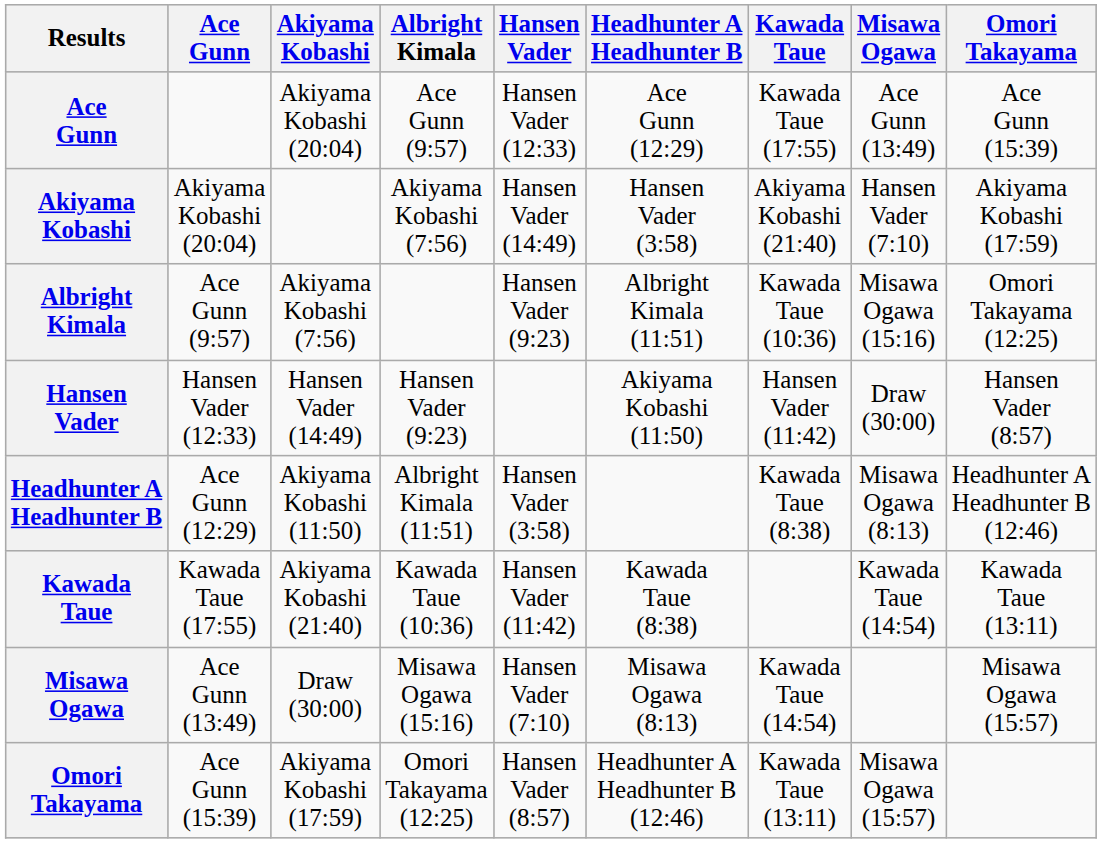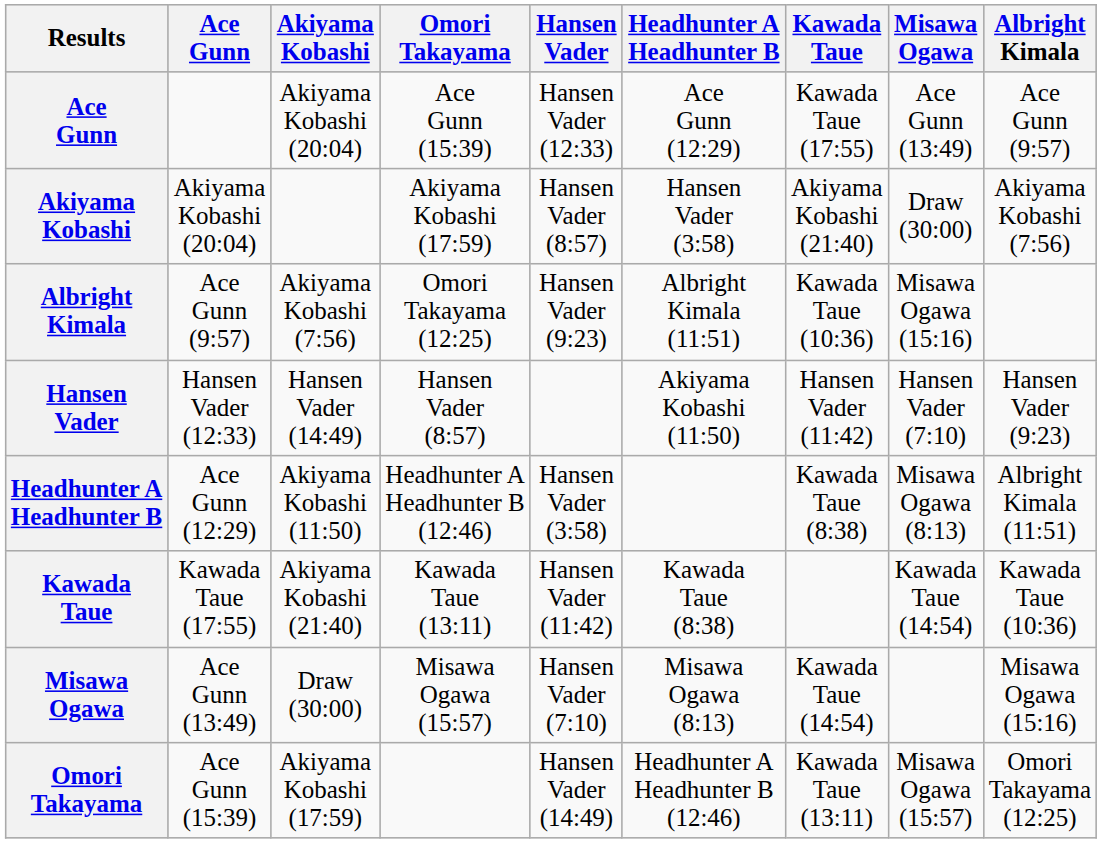columns swapped: (436, 38) <-> (1021, 38)
(539, 215) Hansen Vader (14:49) -> (576, 215) Hansen Vader (8:57)
(899, 215) Hansen Vader (7:10) -> (936, 215) Draw (30:00)
(899, 407) Draw (30:00) -> (936, 407) Hansen Vader (7:10)
(539, 790) Hansen Vader (8:57) -> (576, 790) Hansen Vader (14:49)
